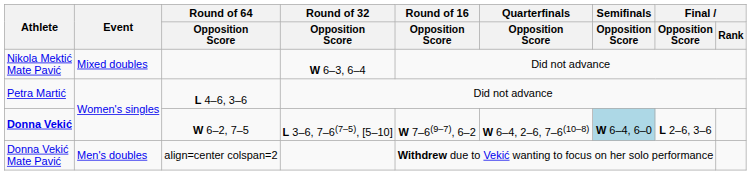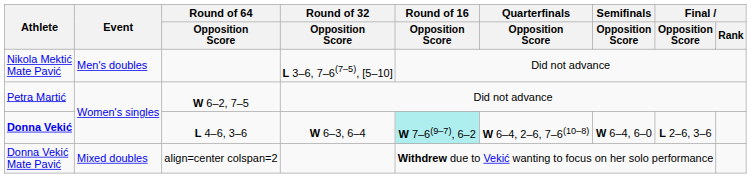(112, 65) Mixed doubles -> (112, 66) Men's doubles
(338, 71) W 6–3, 6–4 -> (338, 72) L 3–6, 7–6(7–5), [5–10]
(221, 100) L 4–6, 3–6 -> (221, 103) W 6–2, 7–5
(221, 131) W 6–2, 7–5 -> (221, 134) L 4–6, 3–6
(338, 131) L 3–6, 7–6(7–5), [5–10] -> (338, 134) W 6–3, 6–4
(437, 131) no background -> (437, 134) paleturquoise background
(624, 131) lightblue background -> (624, 134) no background
(112, 156) Men's doubles -> (112, 159) Mixed doubles
